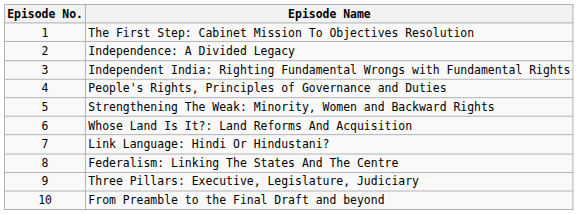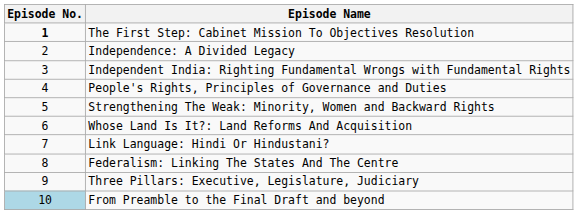(45, 32) normal -> (45, 32) bold
(45, 200) no background -> (45, 200) lightblue background
